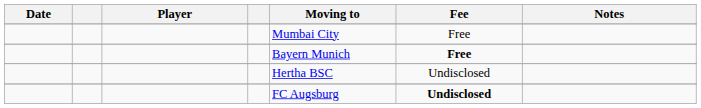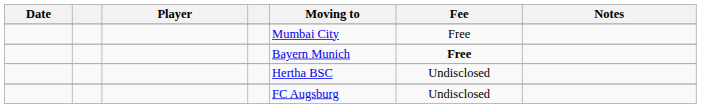(459, 93) bold -> (459, 93) normal
